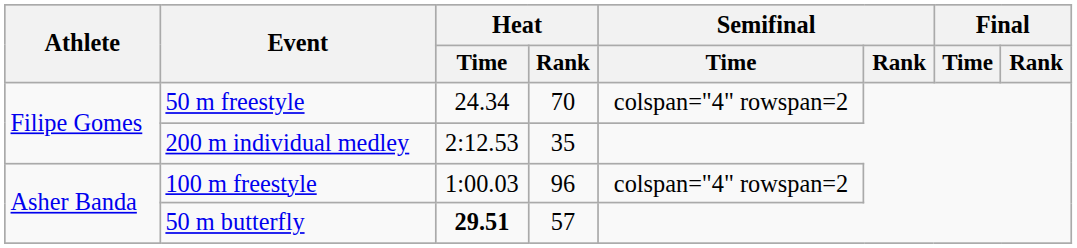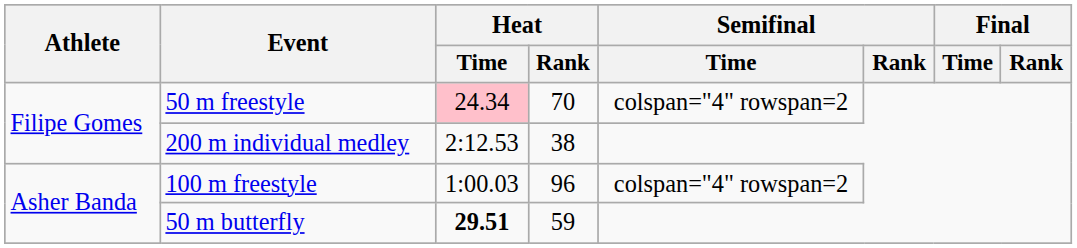(482, 103) no background -> (482, 103) pink background
(563, 143) 35 -> (563, 143) 38
(563, 223) 57 -> (563, 223) 59
